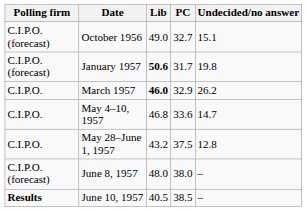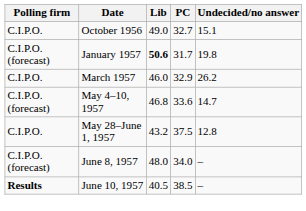(29, 37) C.I.P.O. (forecast) -> (25, 30) C.I.P.O.
(158, 90) bold -> (158, 78) normal
(25, 114) C.I.P.O. -> (29, 101) C.I.P.O. (forecast)
(183, 174) 38.0 -> (183, 161) 34.0
